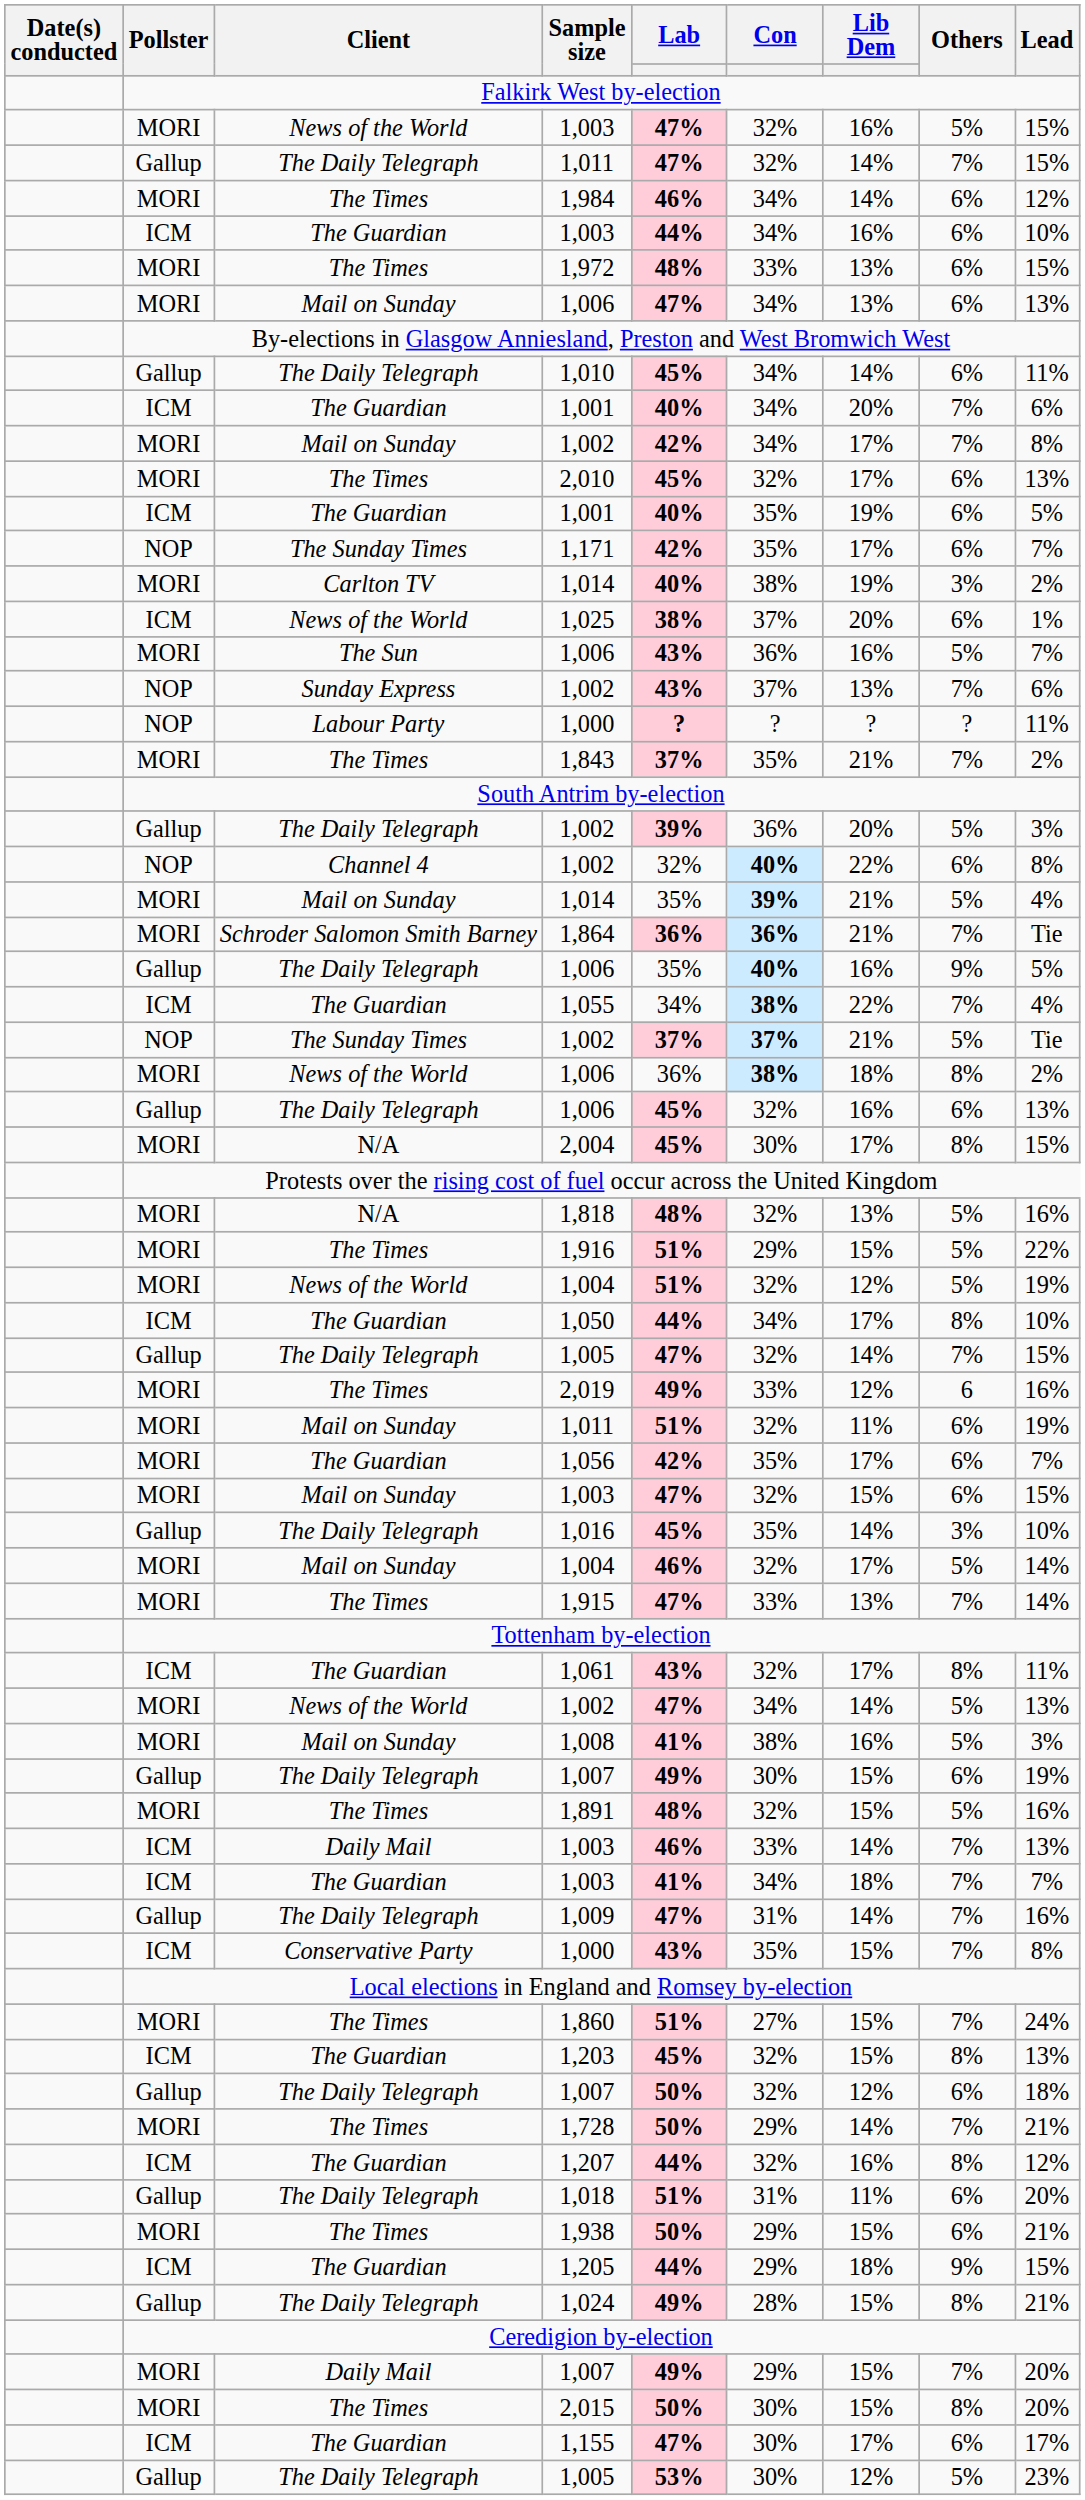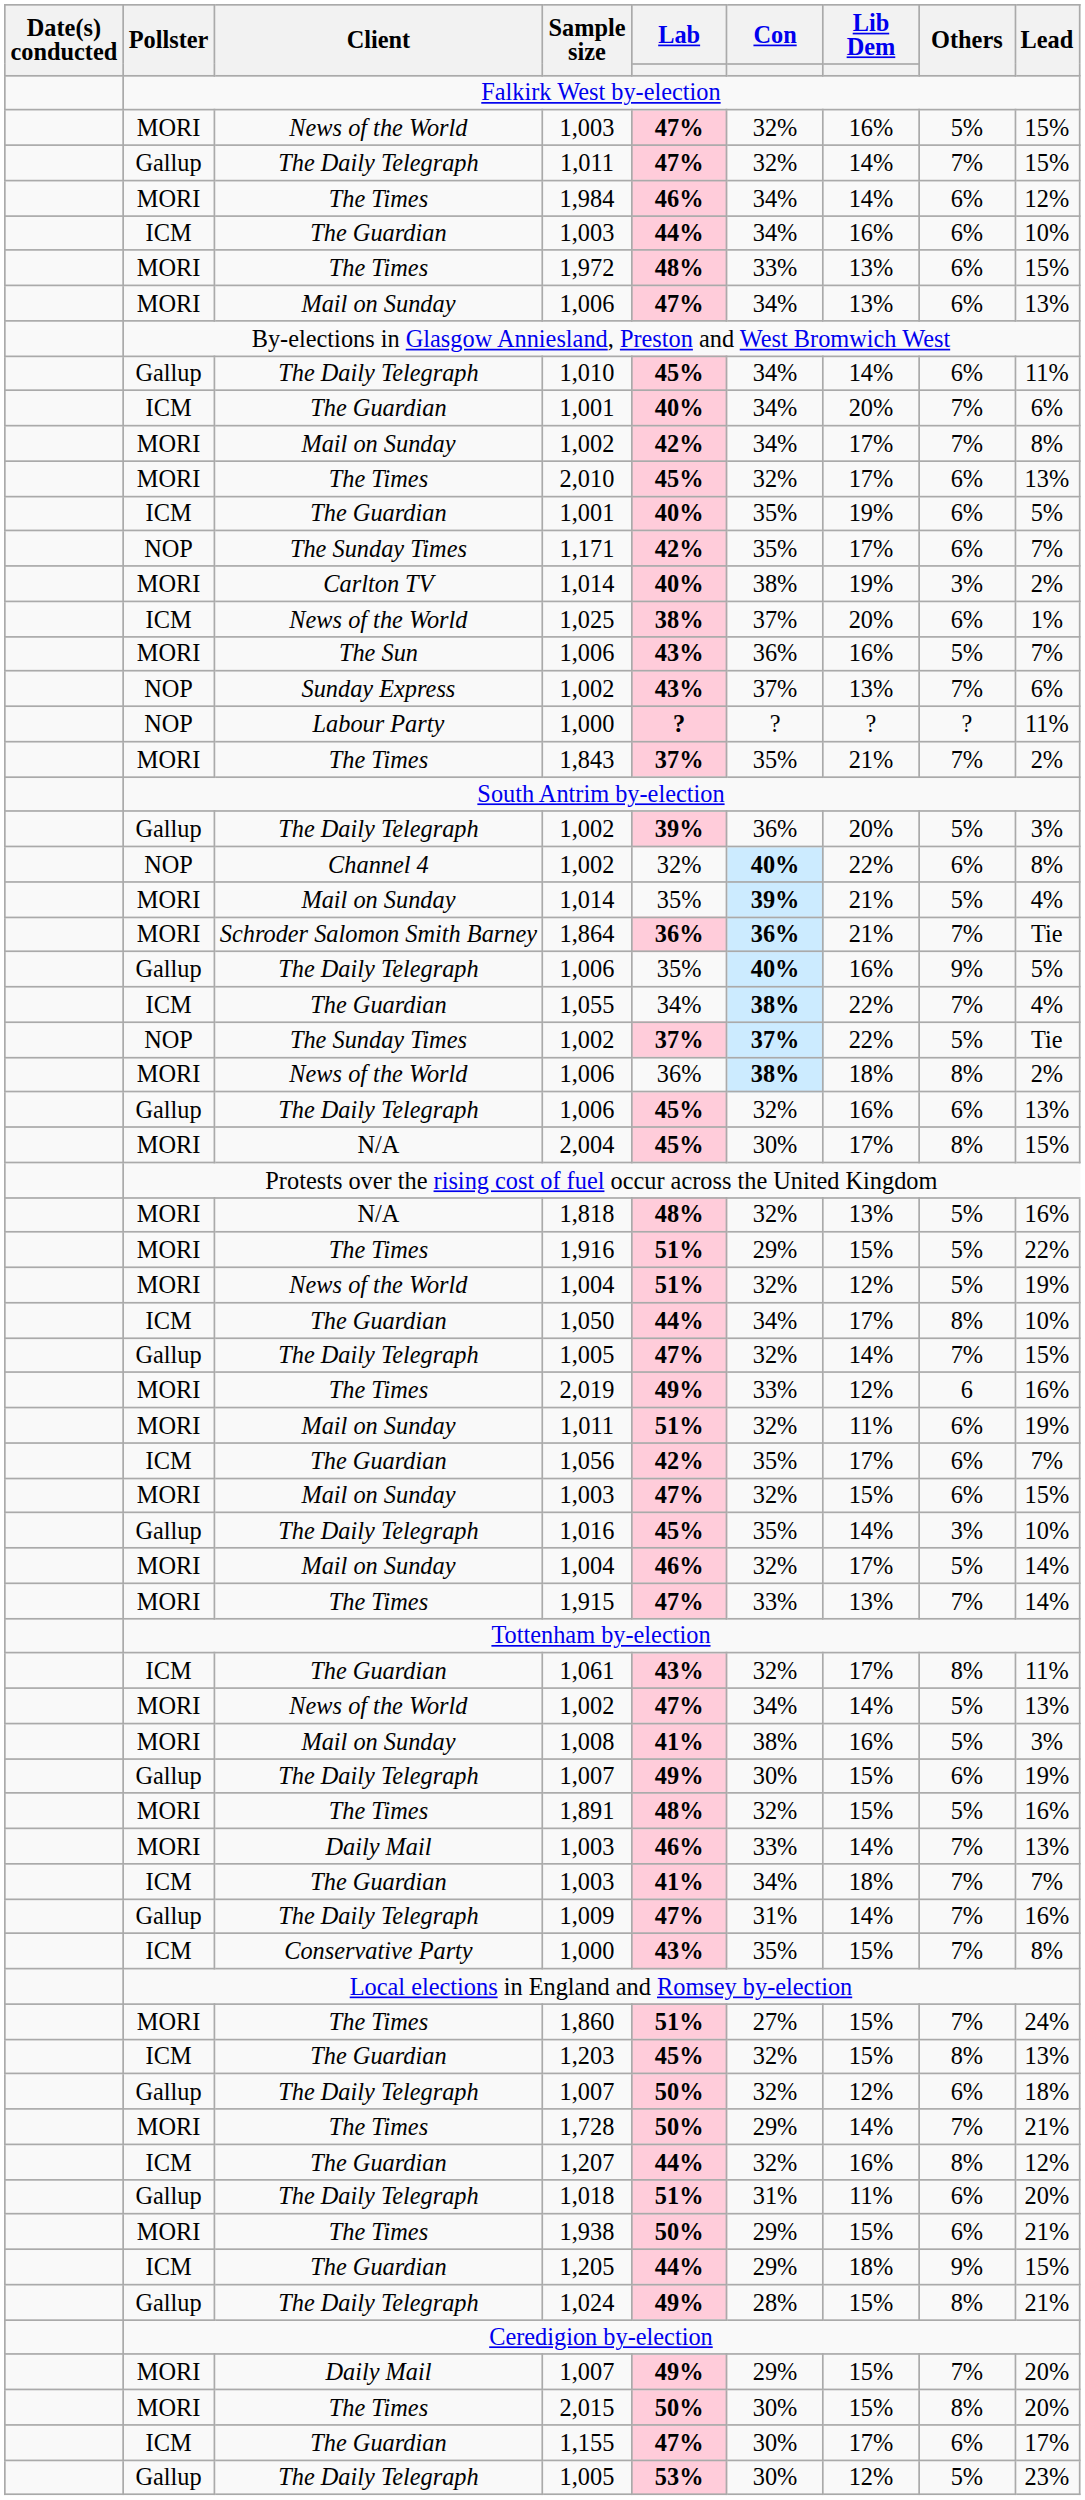(871, 1040) 21% -> (871, 1040) 22%
(169, 1461) MORI -> (169, 1461) ICM
(169, 1846) ICM -> (169, 1846) MORI
